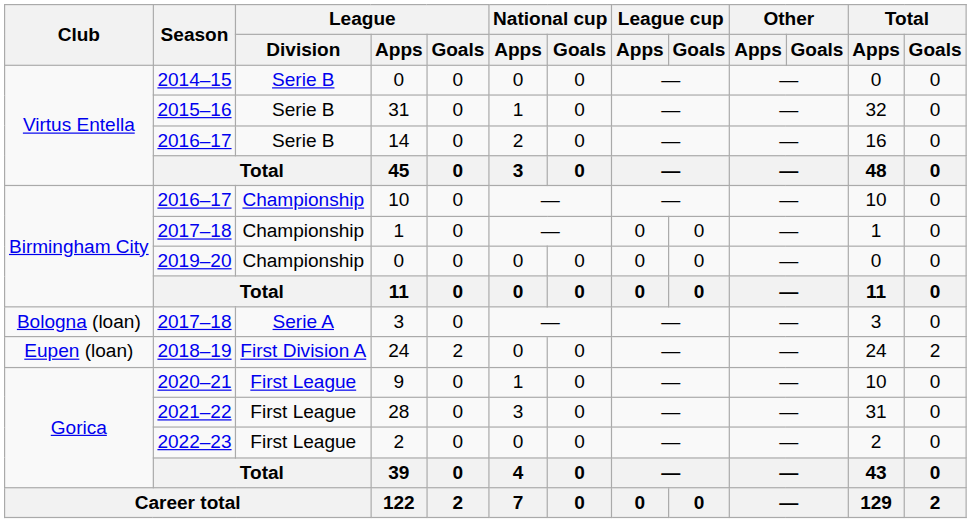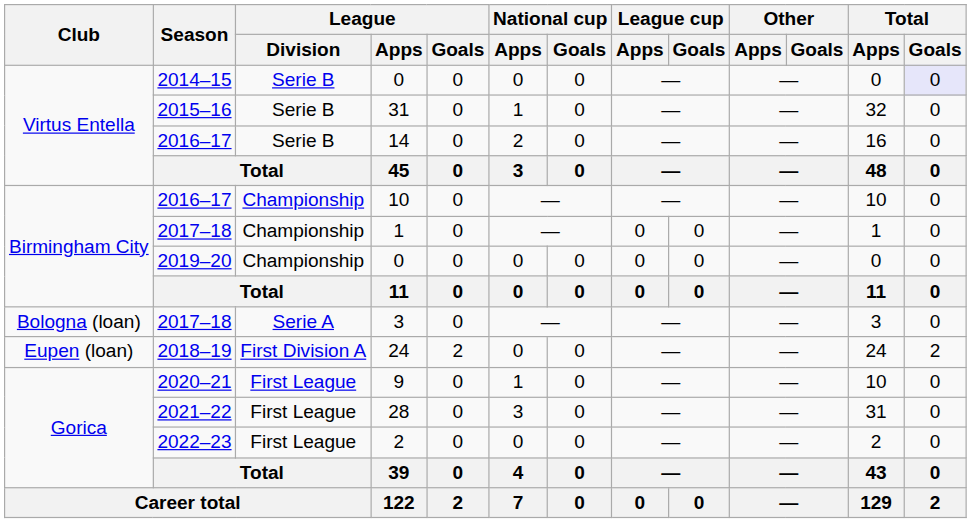(935, 79) no background -> (935, 79) lavender background
